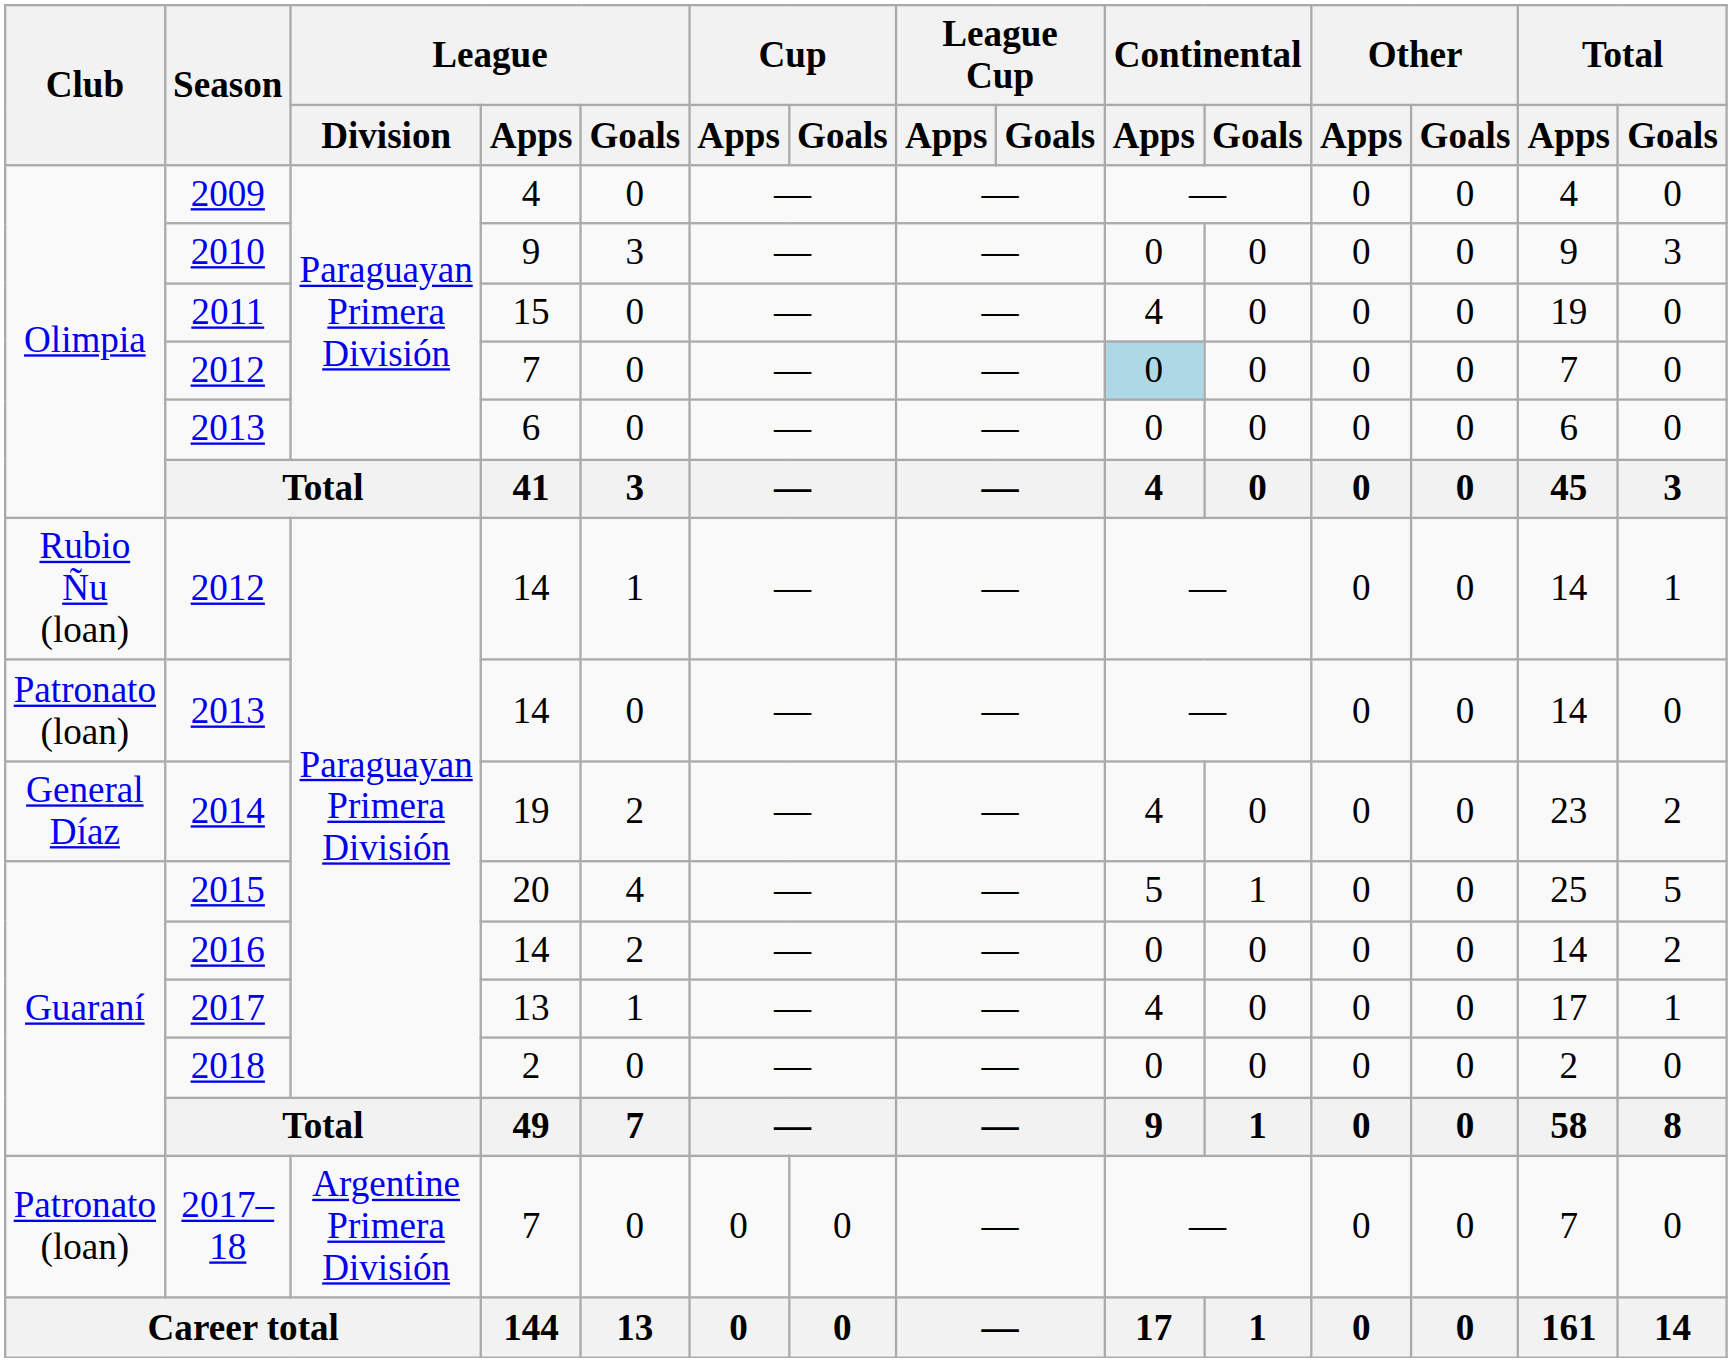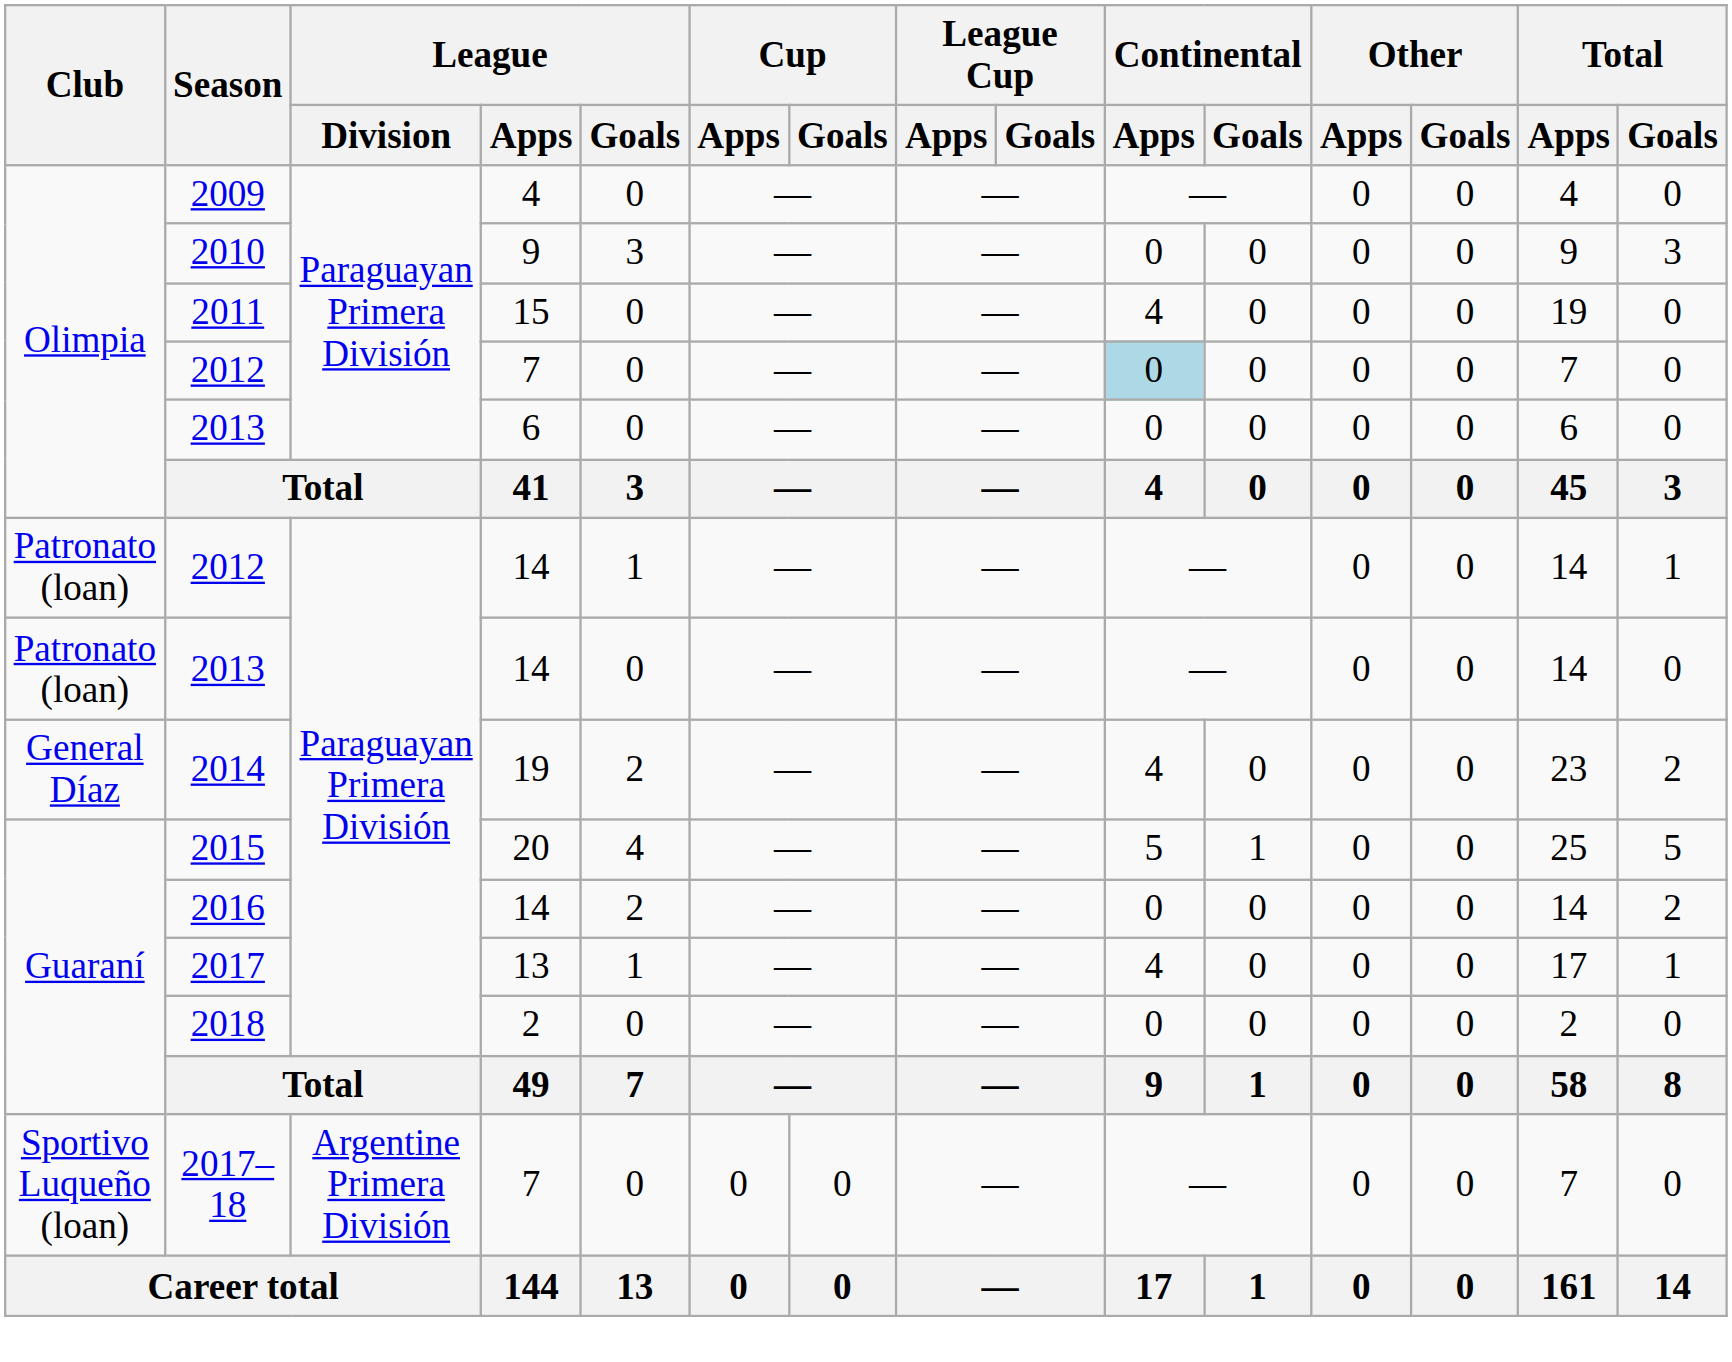(85, 588) Rubio Ñu (loan) -> (85, 567) Patronato (loan)
(85, 1226) Patronato (loan) -> (85, 1184) Sportivo Luqueño (loan)
